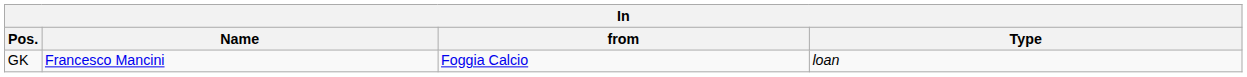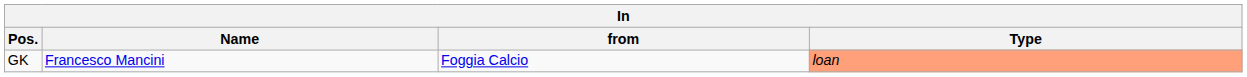(826, 61) no background -> (826, 61) lightsalmon background
